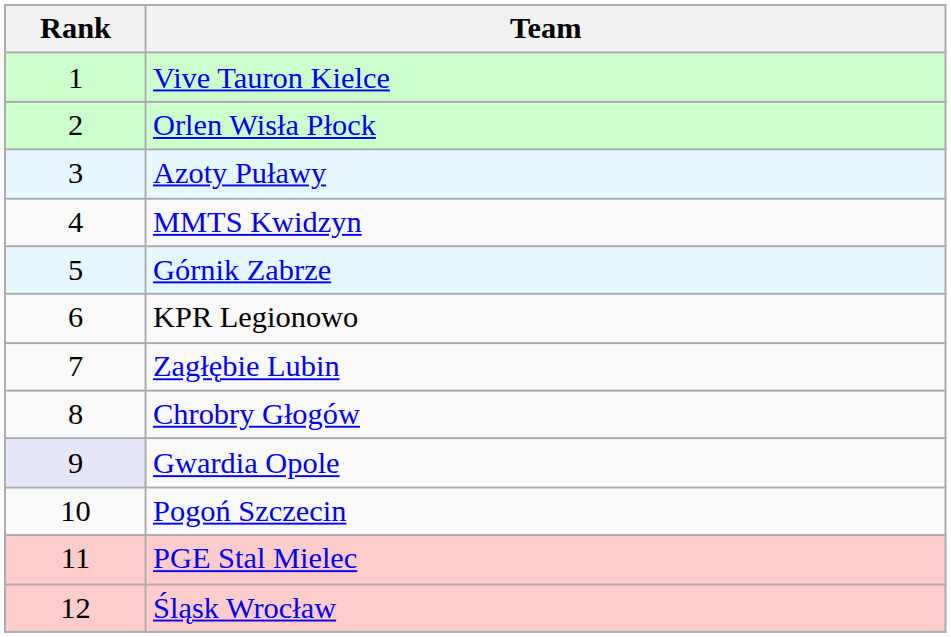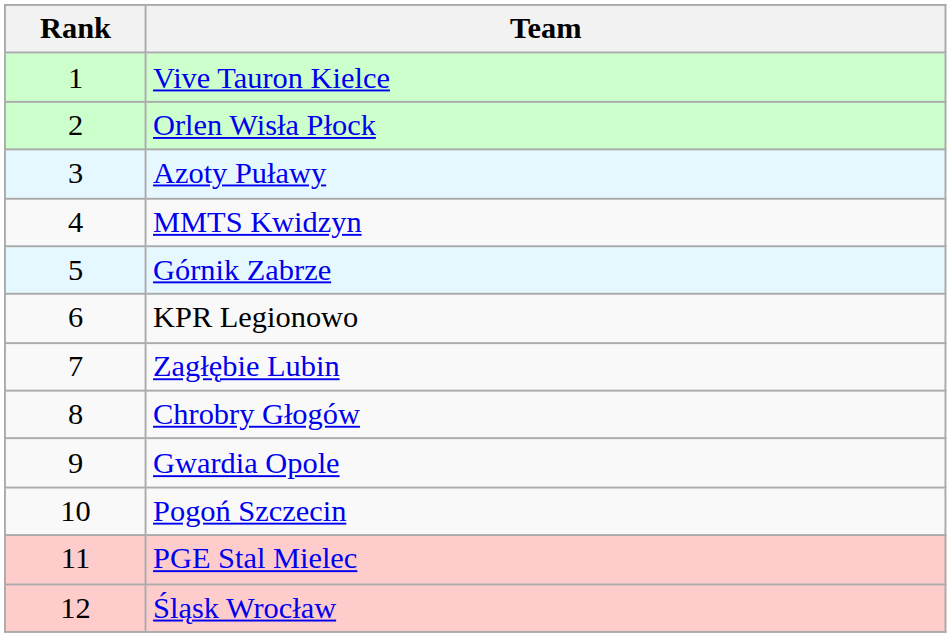(75, 462) lavender background -> (75, 462) no background
